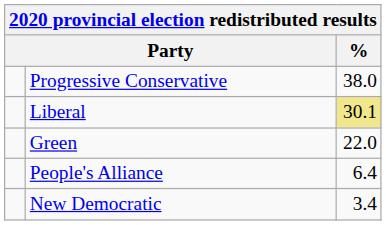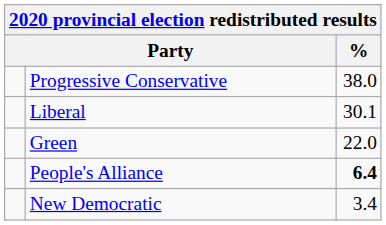(360, 111) khaki background -> (360, 111) no background
(365, 173) normal -> (365, 173) bold
